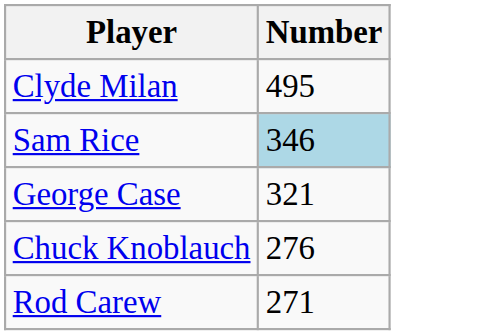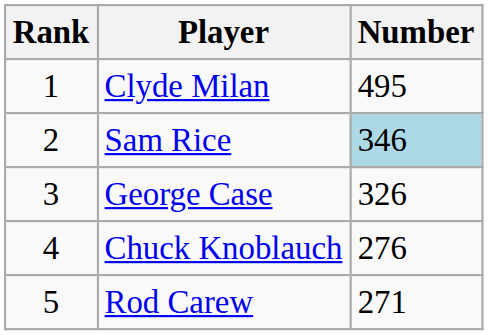+ column: (51, 31)
(290, 194) 321 -> (382, 194) 326
